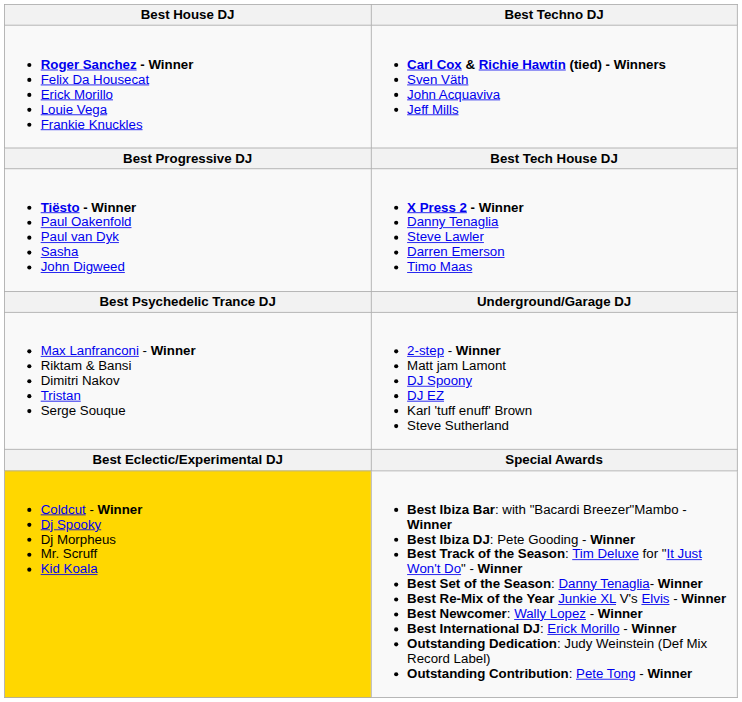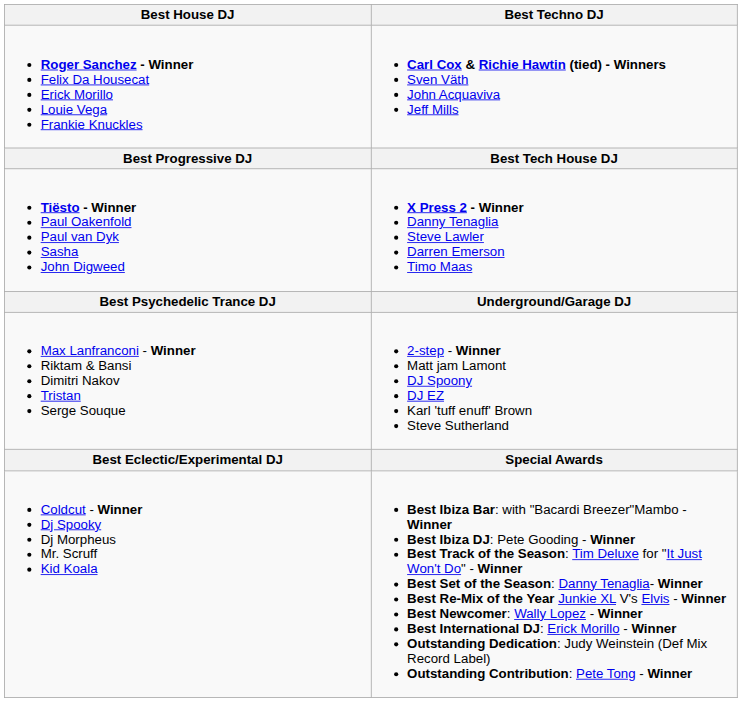(188, 539) gold background -> (188, 539) no background
